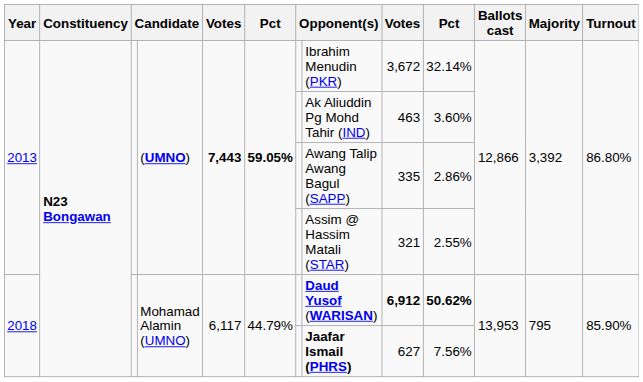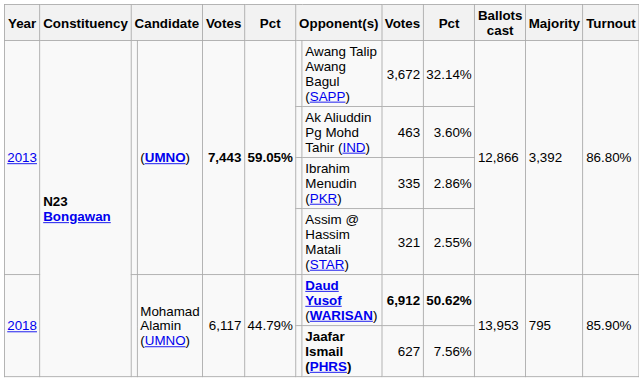(331, 66) Ibrahim Menudin (PKR) -> (341, 74) Awang Talip Awang Bagul (SAPP)
(341, 176) Awang Talip Awang Bagul (SAPP) -> (331, 183) Ibrahim Menudin (PKR)
